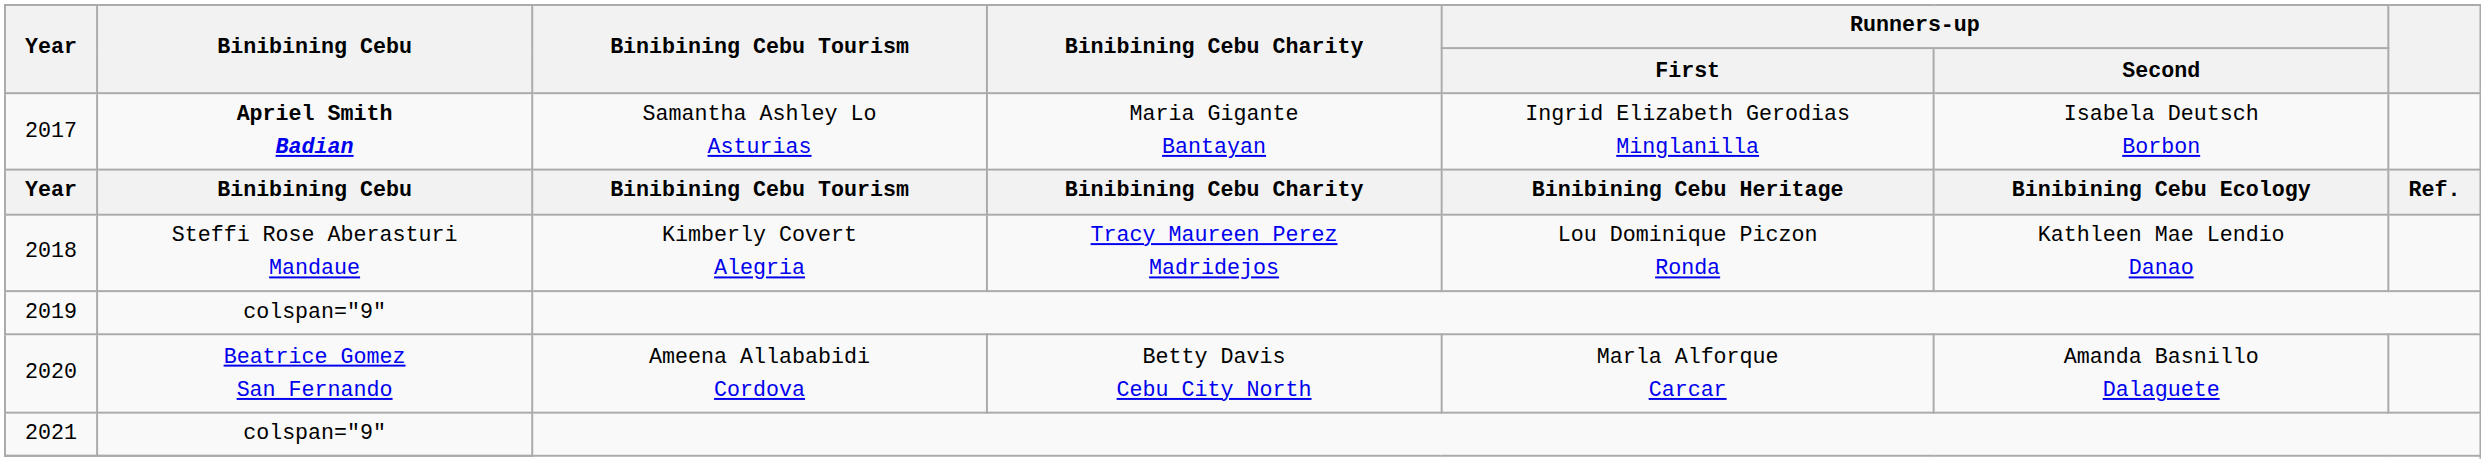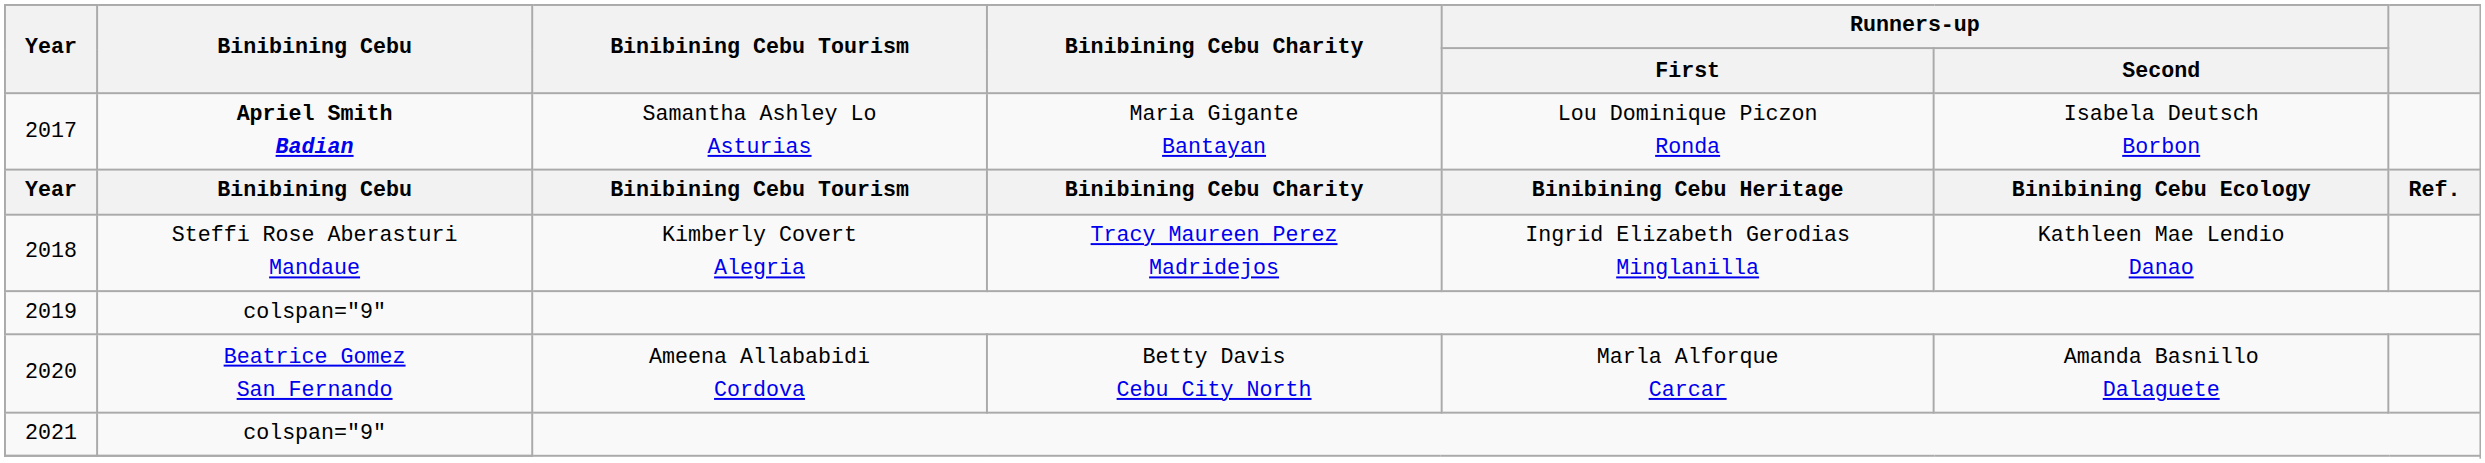(1688, 130) Ingrid Elizabeth Gerodias Minglanilla -> (1688, 130) Lou Dominique Piczon Ronda
(1688, 252) Lou Dominique Piczon Ronda -> (1688, 252) Ingrid Elizabeth Gerodias Minglanilla
